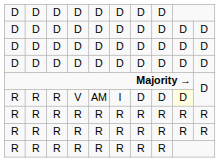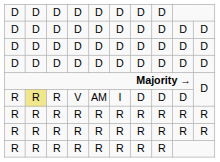(36, 98) no background -> (36, 98) khaki background
(183, 98) lightyellow background -> (183, 98) no background
